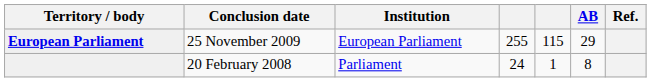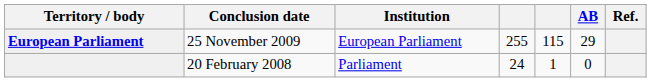(588, 65) 8 -> (588, 65) 0
